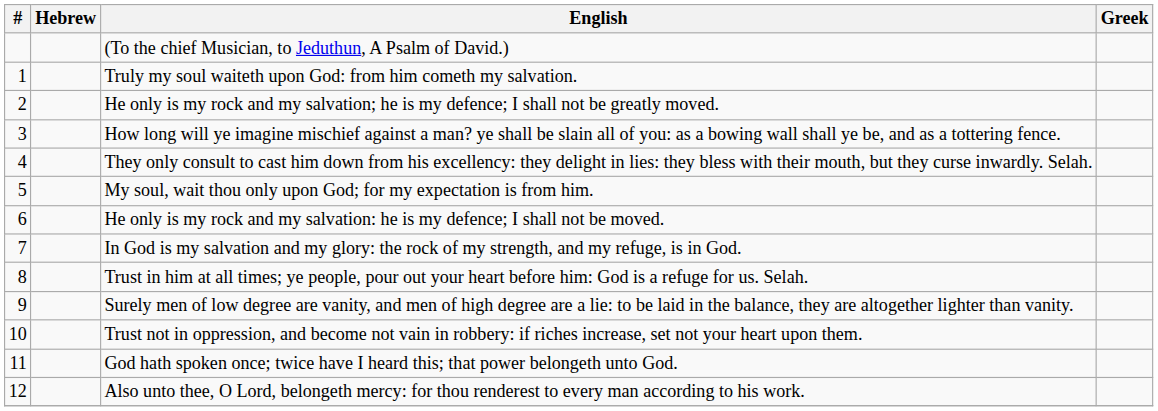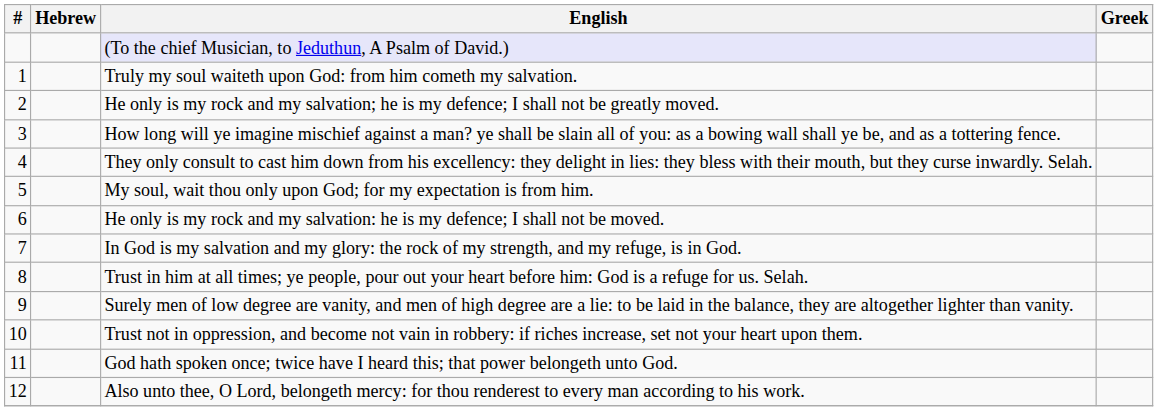(307, 47) no background -> (307, 47) lavender background
